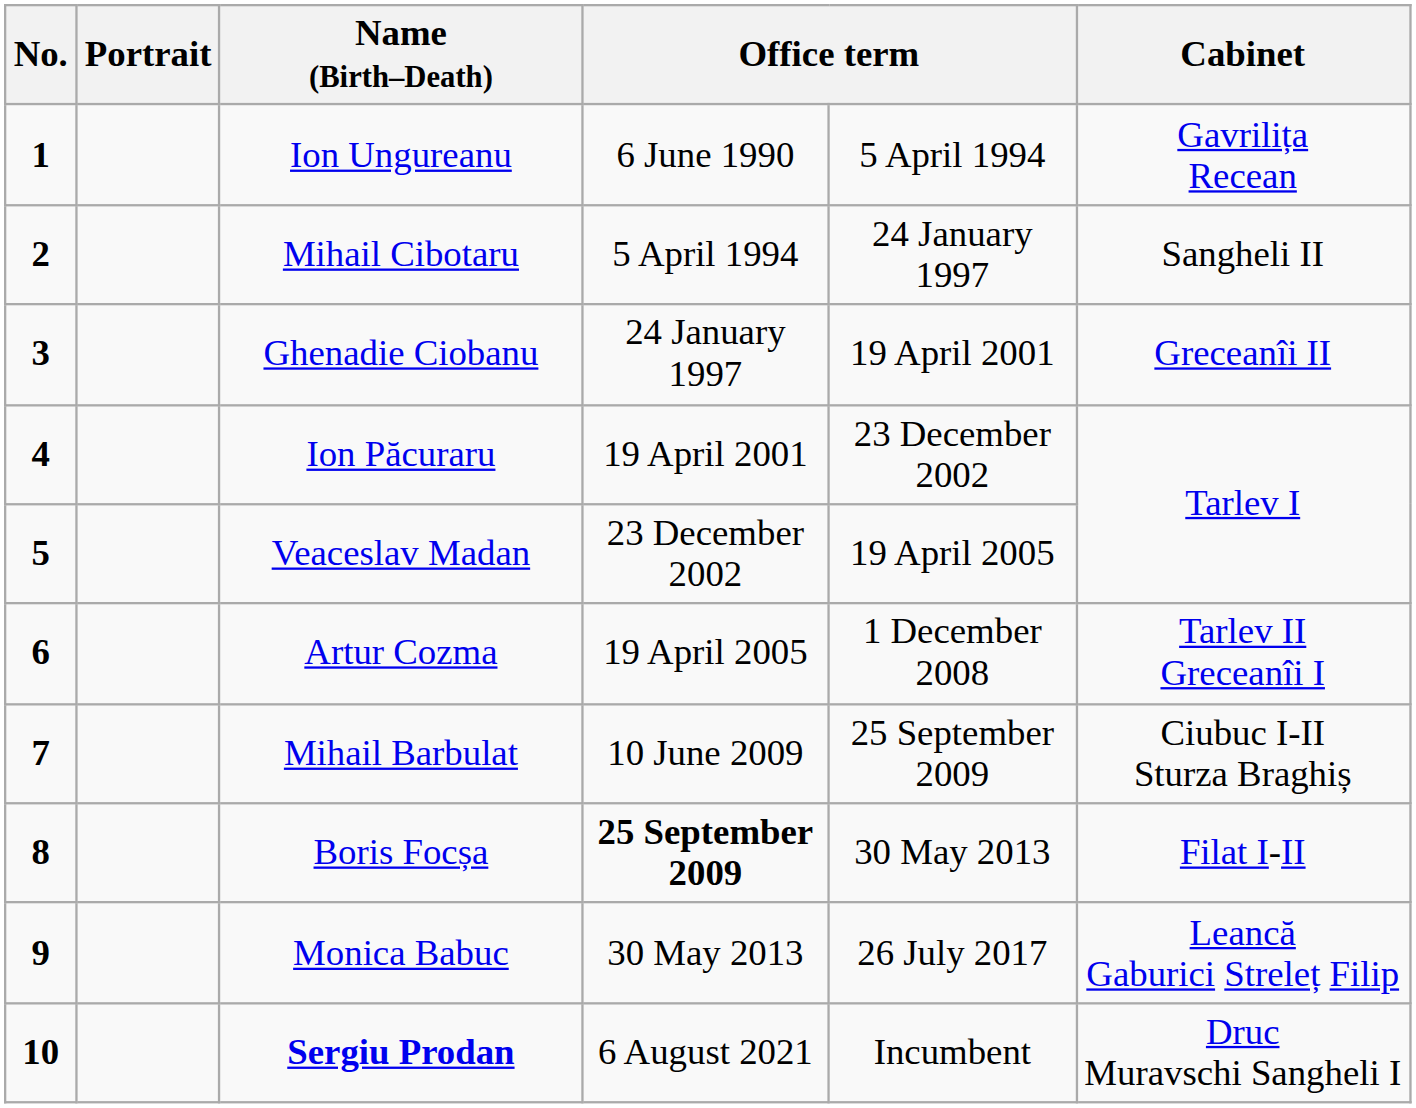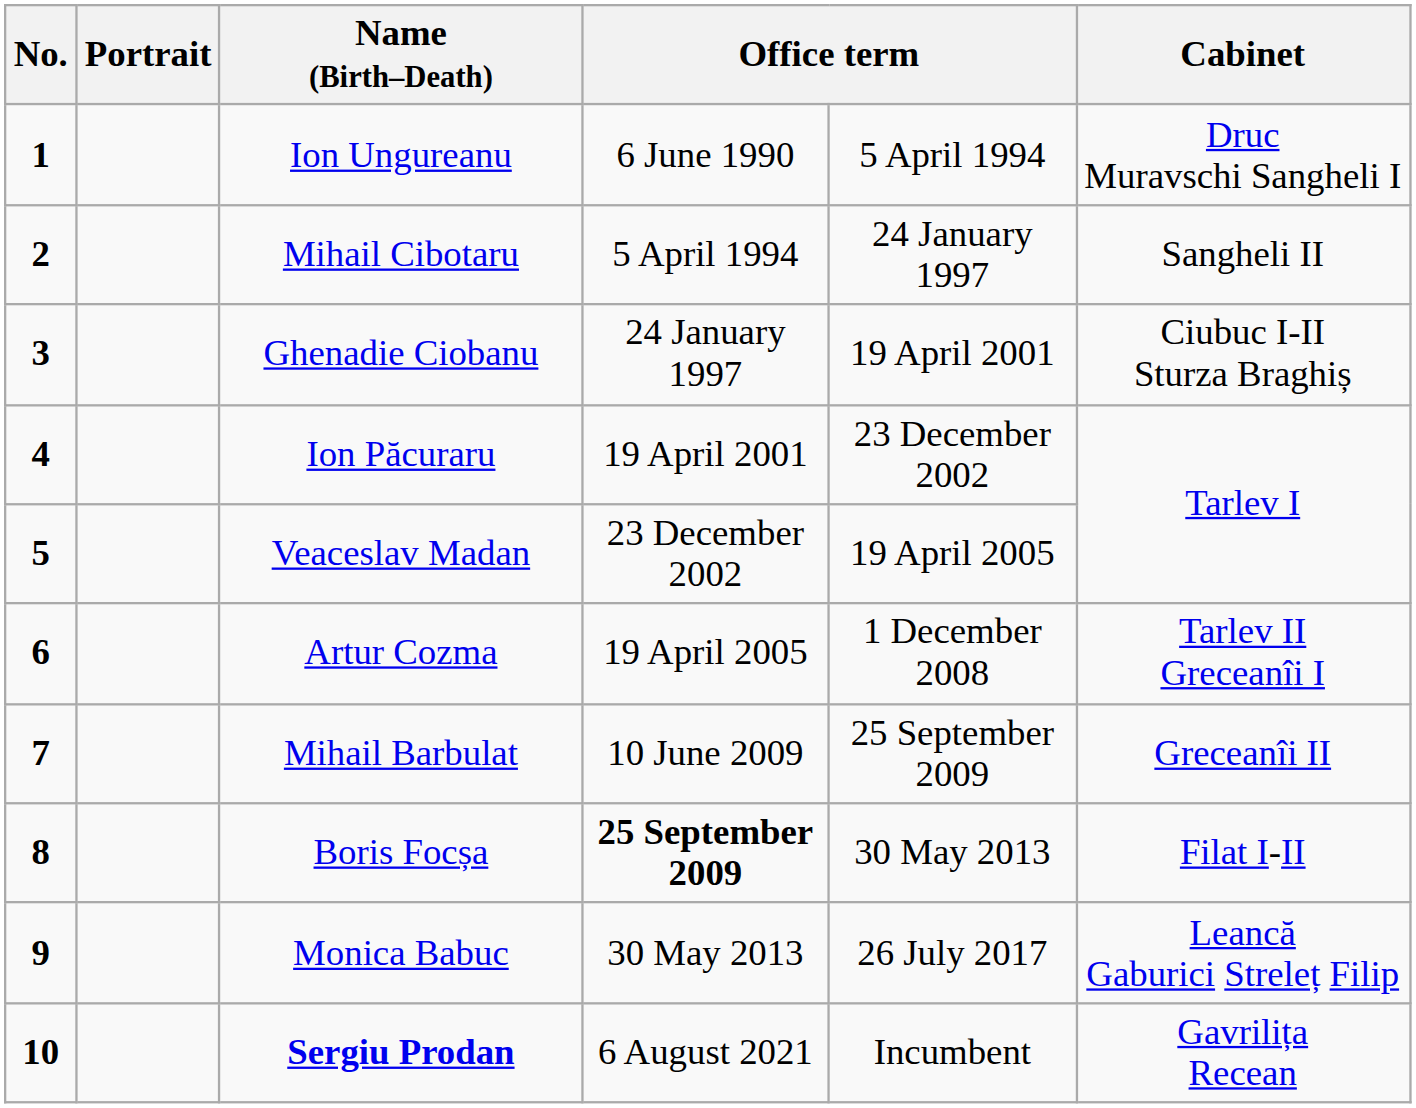(1243, 154) Gavrilița Recean -> (1243, 154) Druc Muravschi Sangheli I
(1243, 353) Greceanîi II -> (1243, 353) Ciubuc I-II Sturza Braghiș
(1243, 752) Ciubuc I-II Sturza Braghiș -> (1243, 752) Greceanîi II
(1243, 1052) Druc Muravschi Sangheli I -> (1243, 1052) Gavrilița Recean
